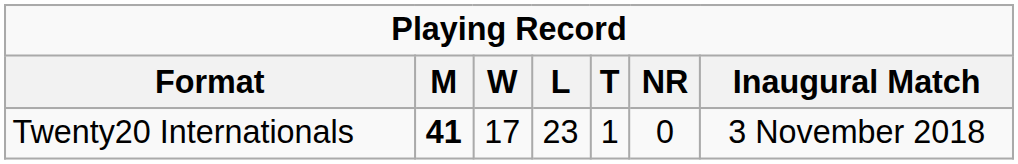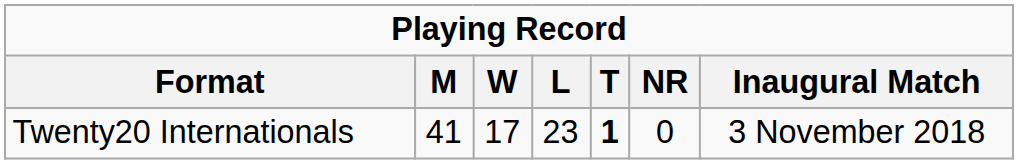(444, 132) bold -> (444, 132) normal
(610, 132) normal -> (610, 132) bold
